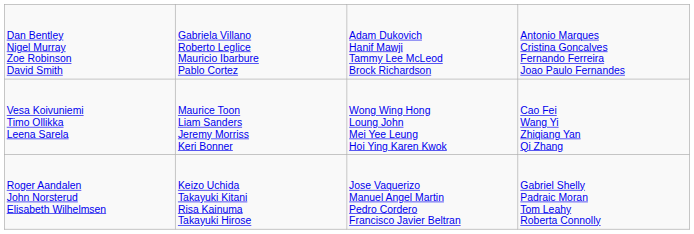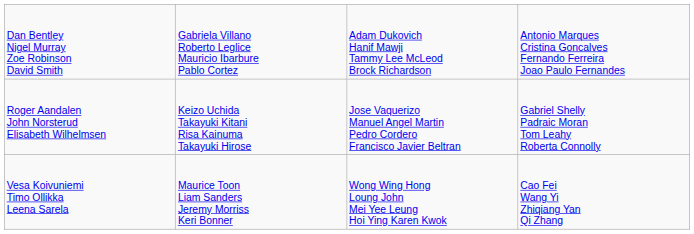rows swapped: (56, 197) <-> (45, 122)
